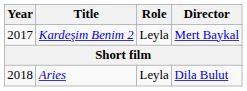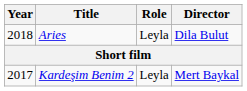rows swapped: (86, 34) <-> (52, 75)
